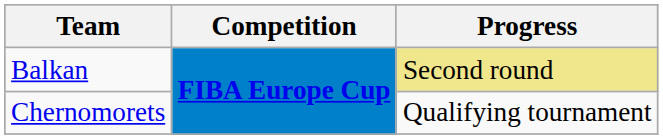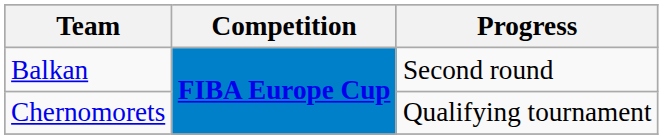(478, 69) khaki background -> (478, 69) no background
